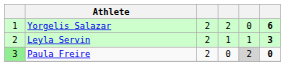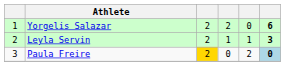(15, 54) lightgreen background -> (15, 54) no background
(207, 54) no background -> (207, 54) gold background
(249, 54) lightgrey background -> (249, 54) no background
(270, 54) no background -> (270, 54) lightblue background
